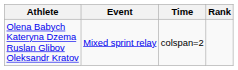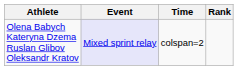(120, 42) no background -> (120, 42) lavender background
